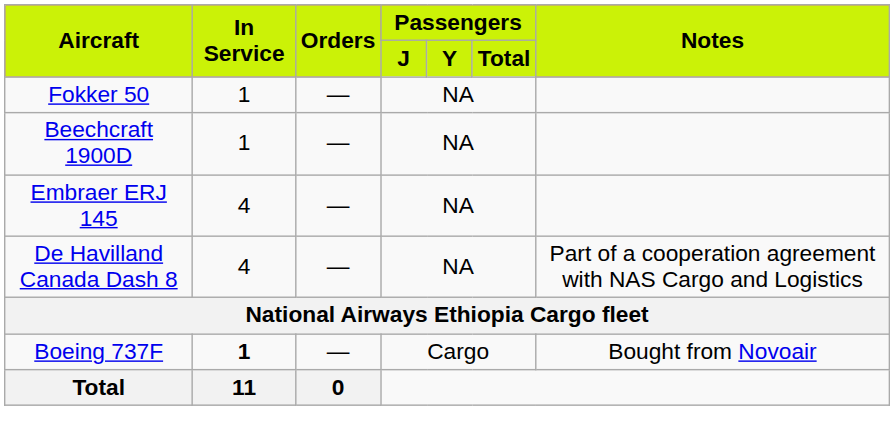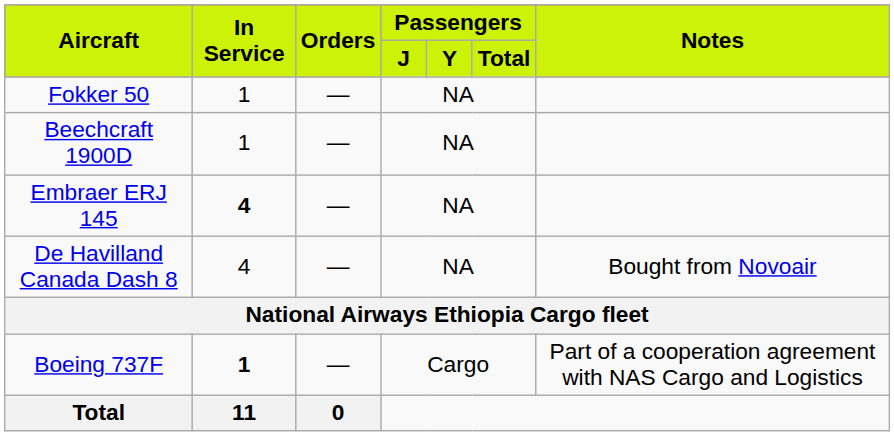(244, 204) normal -> (244, 204) bold
(712, 266) Part of a cooperation agreement with NAS Cargo and Logistics -> (712, 266) Bought from Novoair
(712, 351) Bought from Novoair -> (712, 364) Part of a cooperation agreement with NAS Cargo and Logistics
